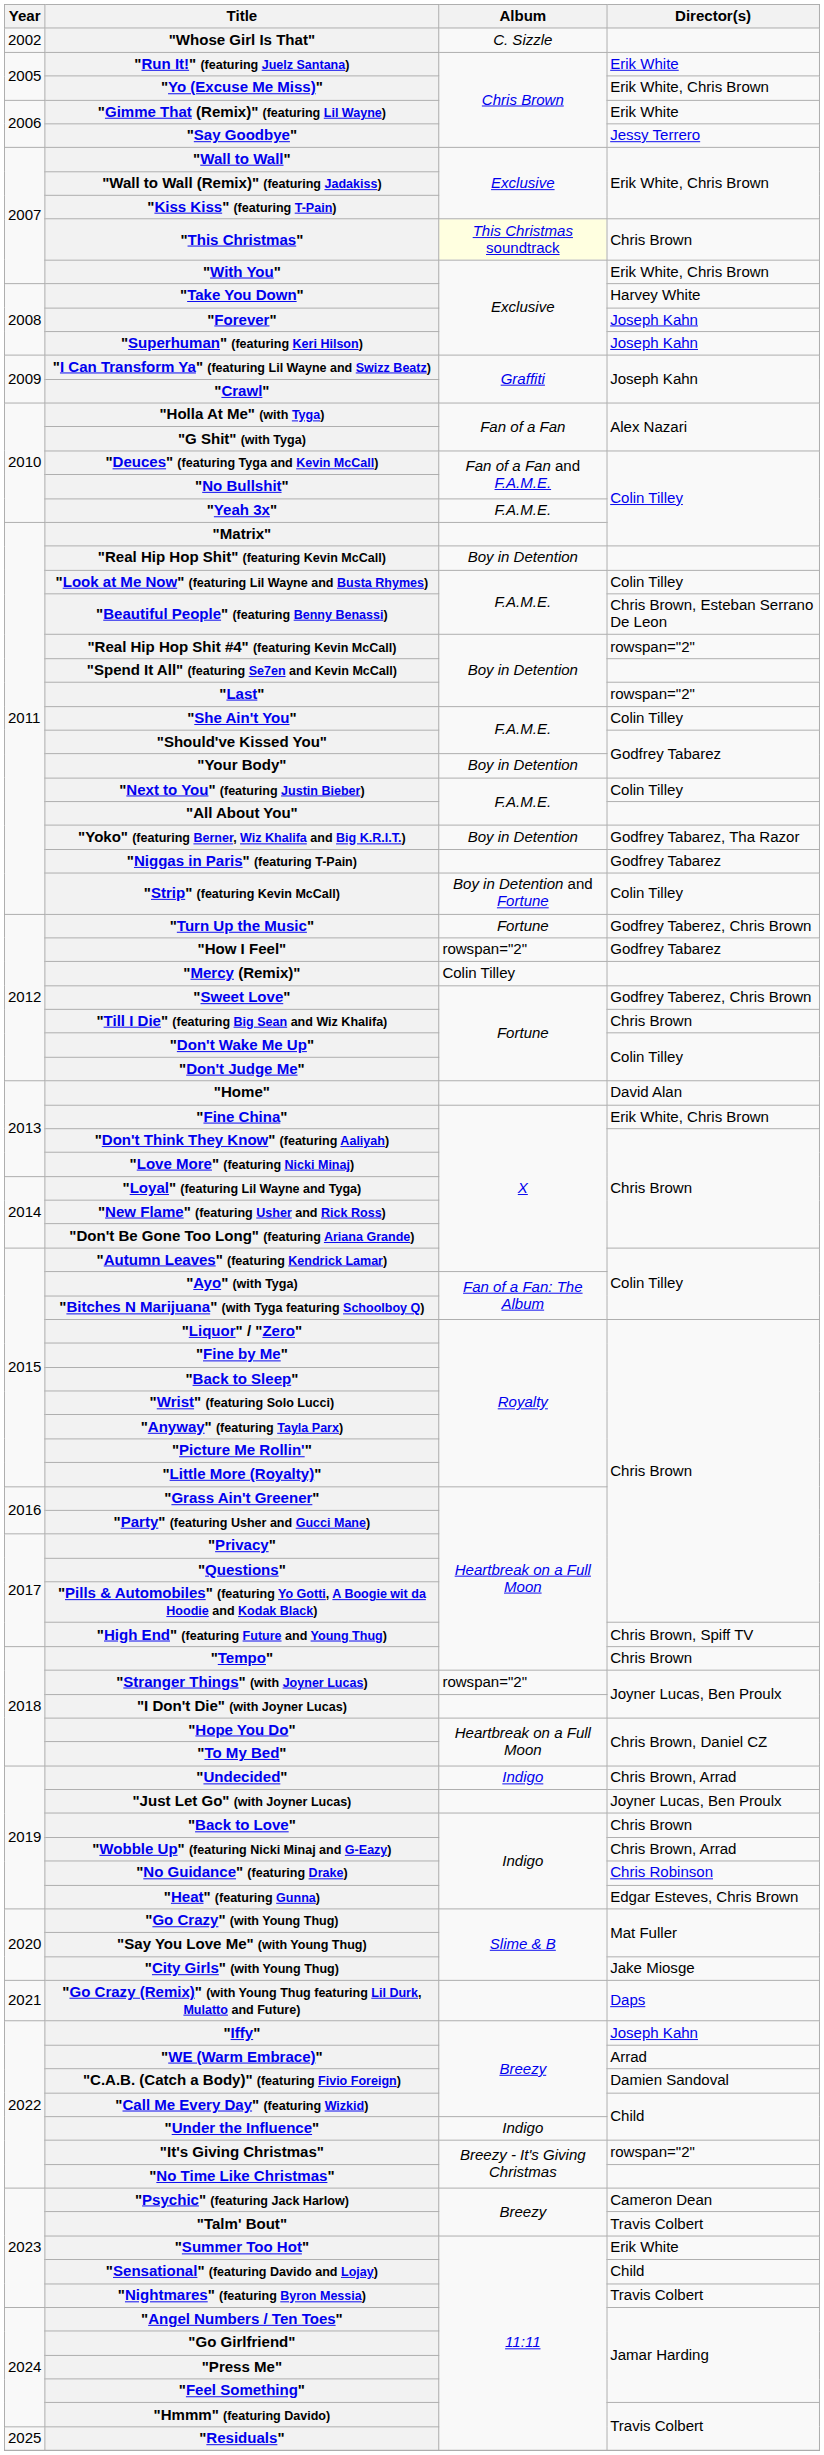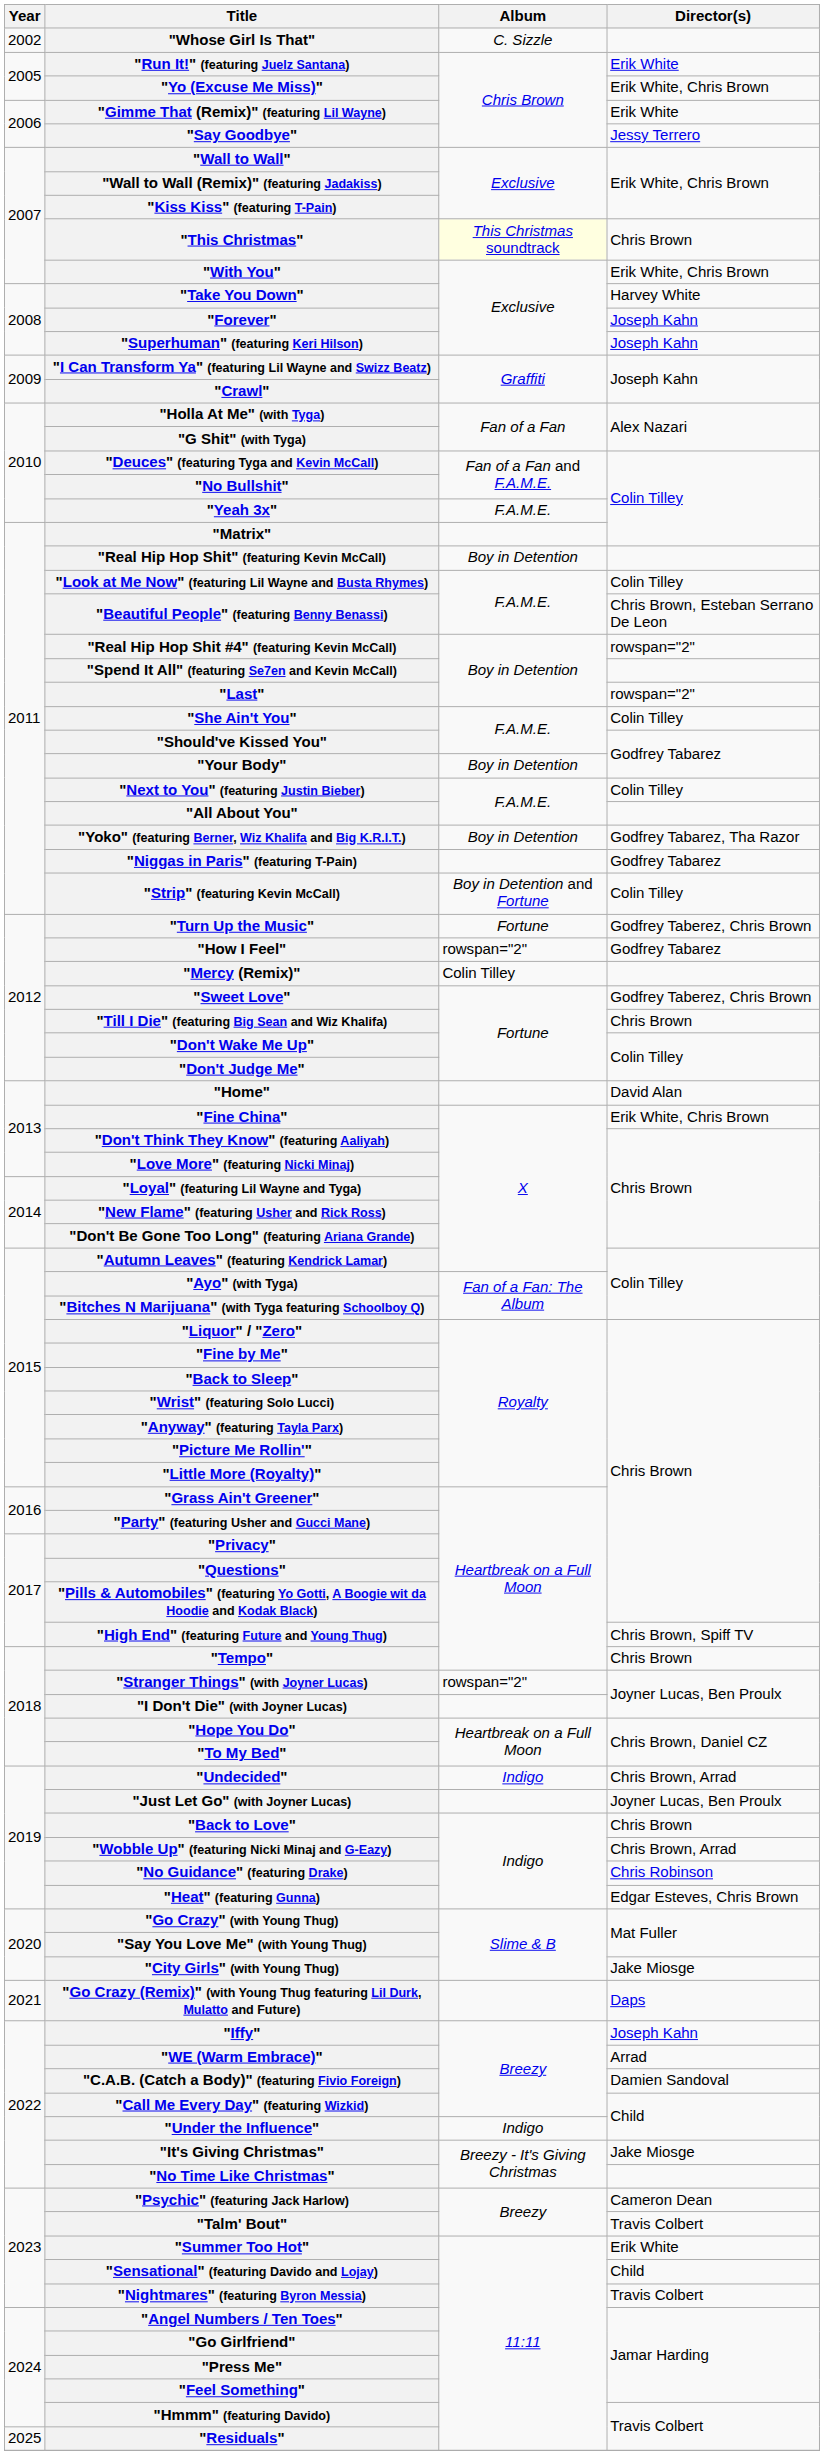(653, 2152) rowspan="2" -> (652, 2152) Jake Miosge
